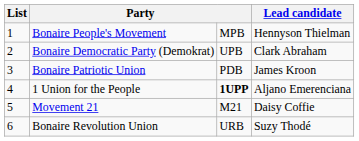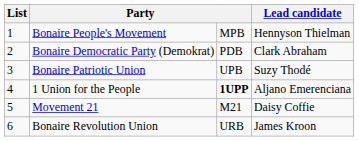(231, 51) UPB -> (231, 51) PDB
(231, 70) PDB -> (231, 70) UPB
(285, 70) James Kroon -> (282, 70) Suzy Thodé
(282, 126) Suzy Thodé -> (285, 126) James Kroon
